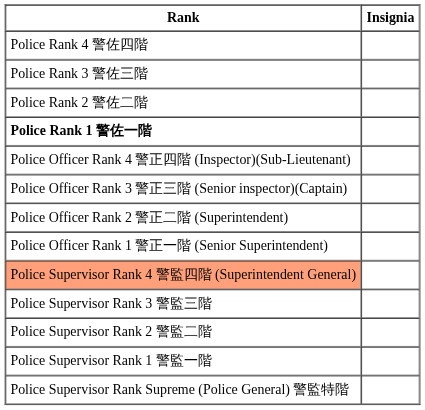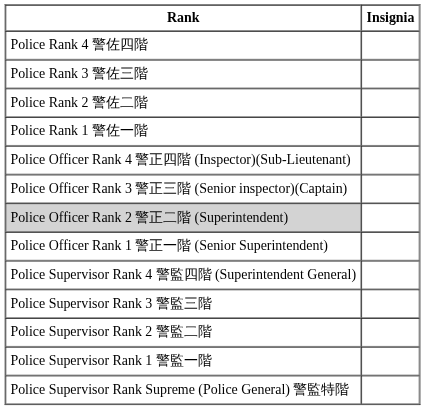(81, 131) bold -> (79, 131) normal
(149, 217) no background -> (149, 217) lightgrey background
(183, 274) lightsalmon background -> (183, 274) no background
